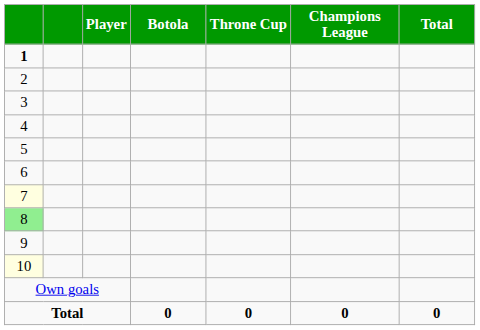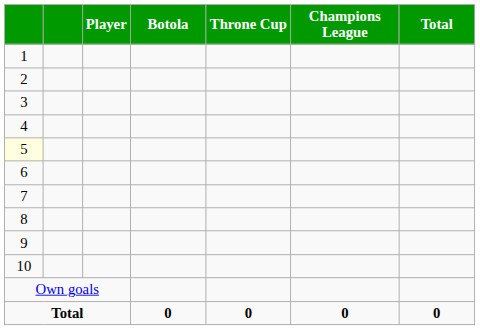(24, 56) bold -> (24, 56) normal
(24, 149) no background -> (24, 149) lightyellow background
(24, 196) lightyellow background -> (24, 196) no background
(24, 219) lightgreen background -> (24, 219) no background
(24, 266) lightyellow background -> (24, 266) no background
